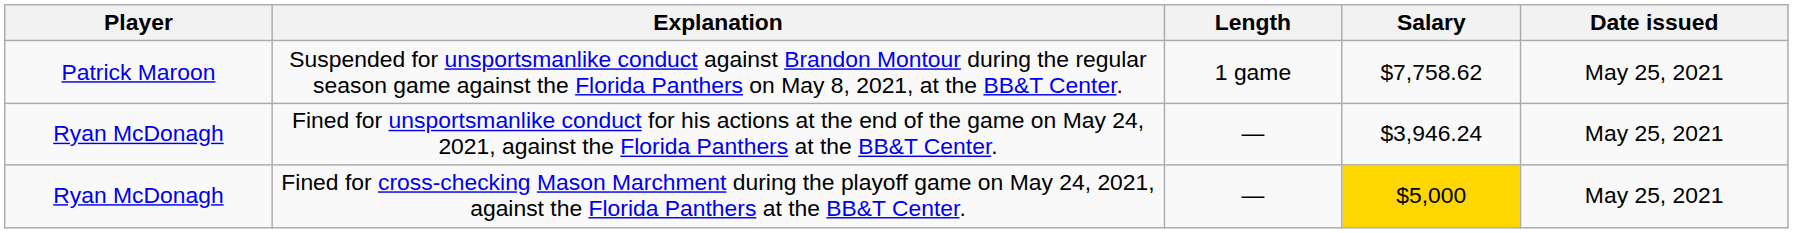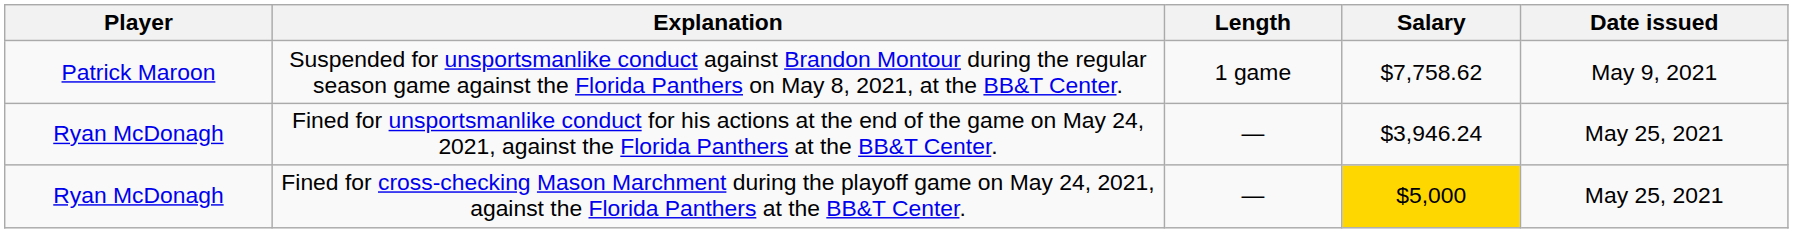(1654, 71) May 25, 2021 -> (1654, 71) May 9, 2021
